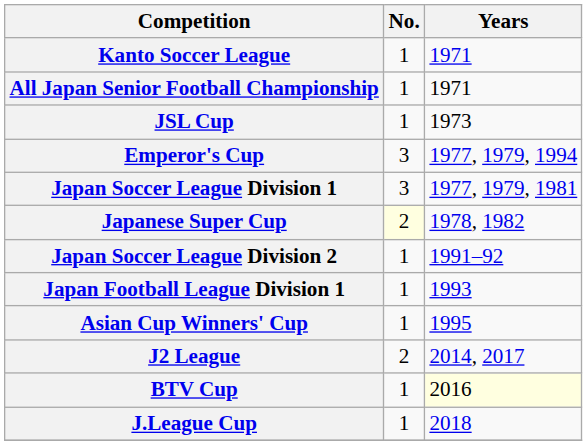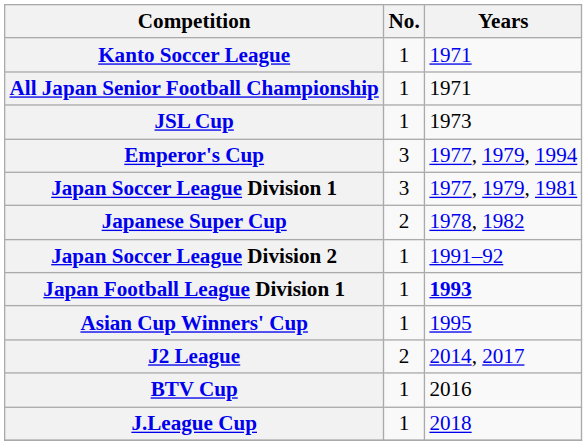(404, 222) lightyellow background -> (404, 222) no background
(451, 289) normal -> (451, 289) bold
(451, 389) lightyellow background -> (451, 389) no background
